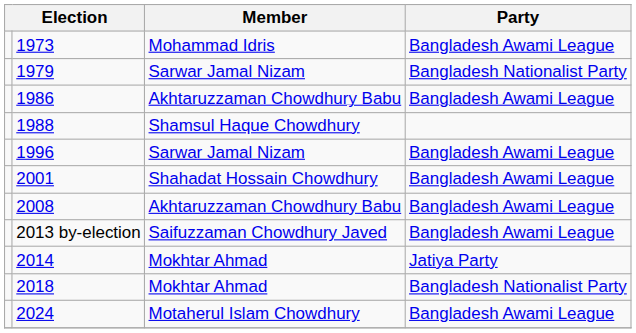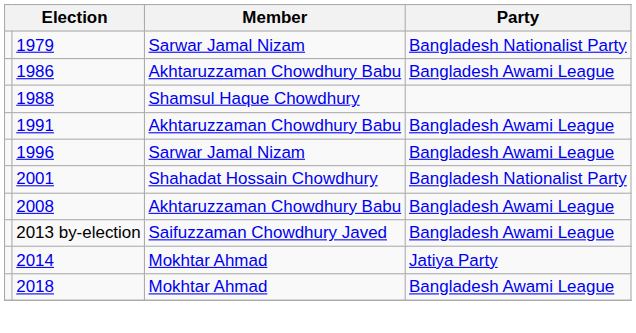- row: (35, 44)
+ row: (35, 125)
(512, 179) Bangladesh Awami League -> (518, 179) Bangladesh Nationalist Party
(518, 286) Bangladesh Nationalist Party -> (512, 286) Bangladesh Awami League
- row: (35, 313)
